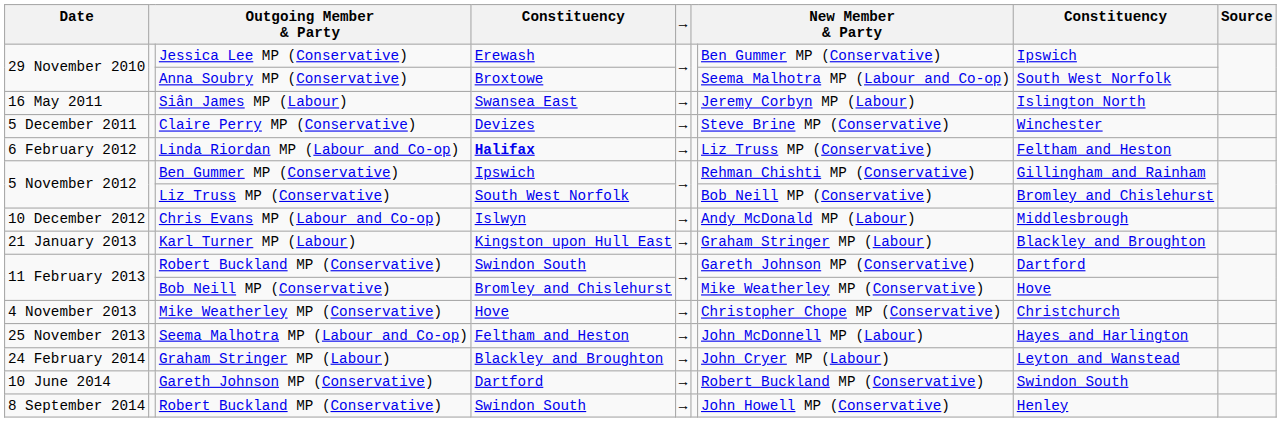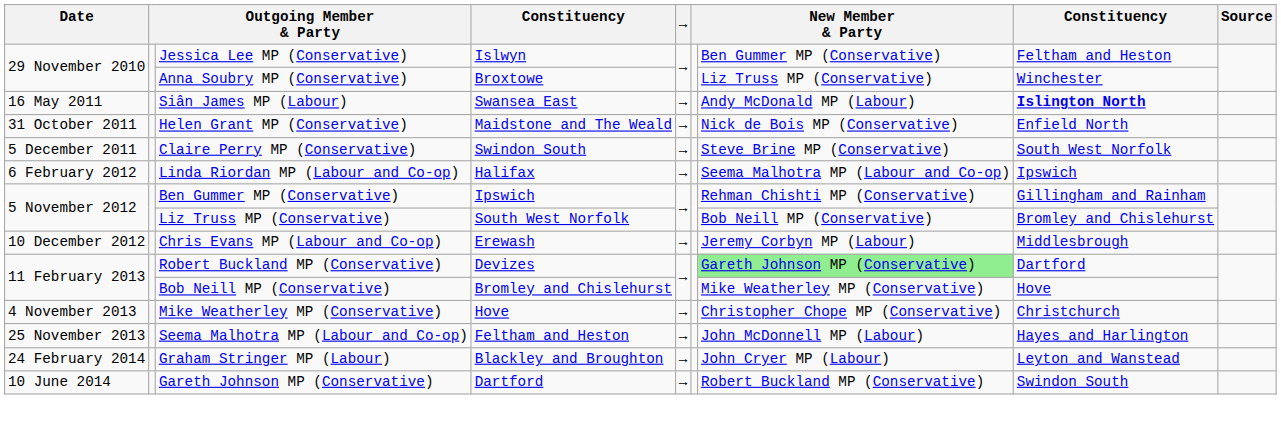(505, 56) Erewash -> (500, 56) Islwyn
(1047, 56) Ipswich -> (1094, 56) Feltham and Heston
(856, 79) Seema Malhotra MP (Labour and Co-op) -> (817, 79) Liz Truss MP (Conservative)
(1094, 79) South West Norfolk -> (1060, 79) Winchester
(808, 103) Jeremy Corbyn MP (Labour) -> (808, 103) Andy McDonald MP (Labour)
(1081, 103) normal -> (1081, 103) bold
+ row: (72, 126)
(505, 126) Devizes -> (530, 149) Swindon South
(1060, 126) Winchester -> (1094, 149) South West Norfolk
(505, 149) bold -> (505, 173) normal
(817, 149) Liz Truss MP (Conservative) -> (856, 173) Seema Malhotra MP (Labour and Co-op)
(1094, 149) Feltham and Heston -> (1047, 173) Ipswich
(500, 219) Islwyn -> (505, 242) Erewash
(808, 219) Andy McDonald MP (Labour) -> (808, 242) Jeremy Corbyn MP (Labour)
- row: (72, 242)
(530, 266) Swindon South -> (505, 266) Devizes
(838, 266) no background -> (838, 266) lightgreen background
- row: (77, 406)
